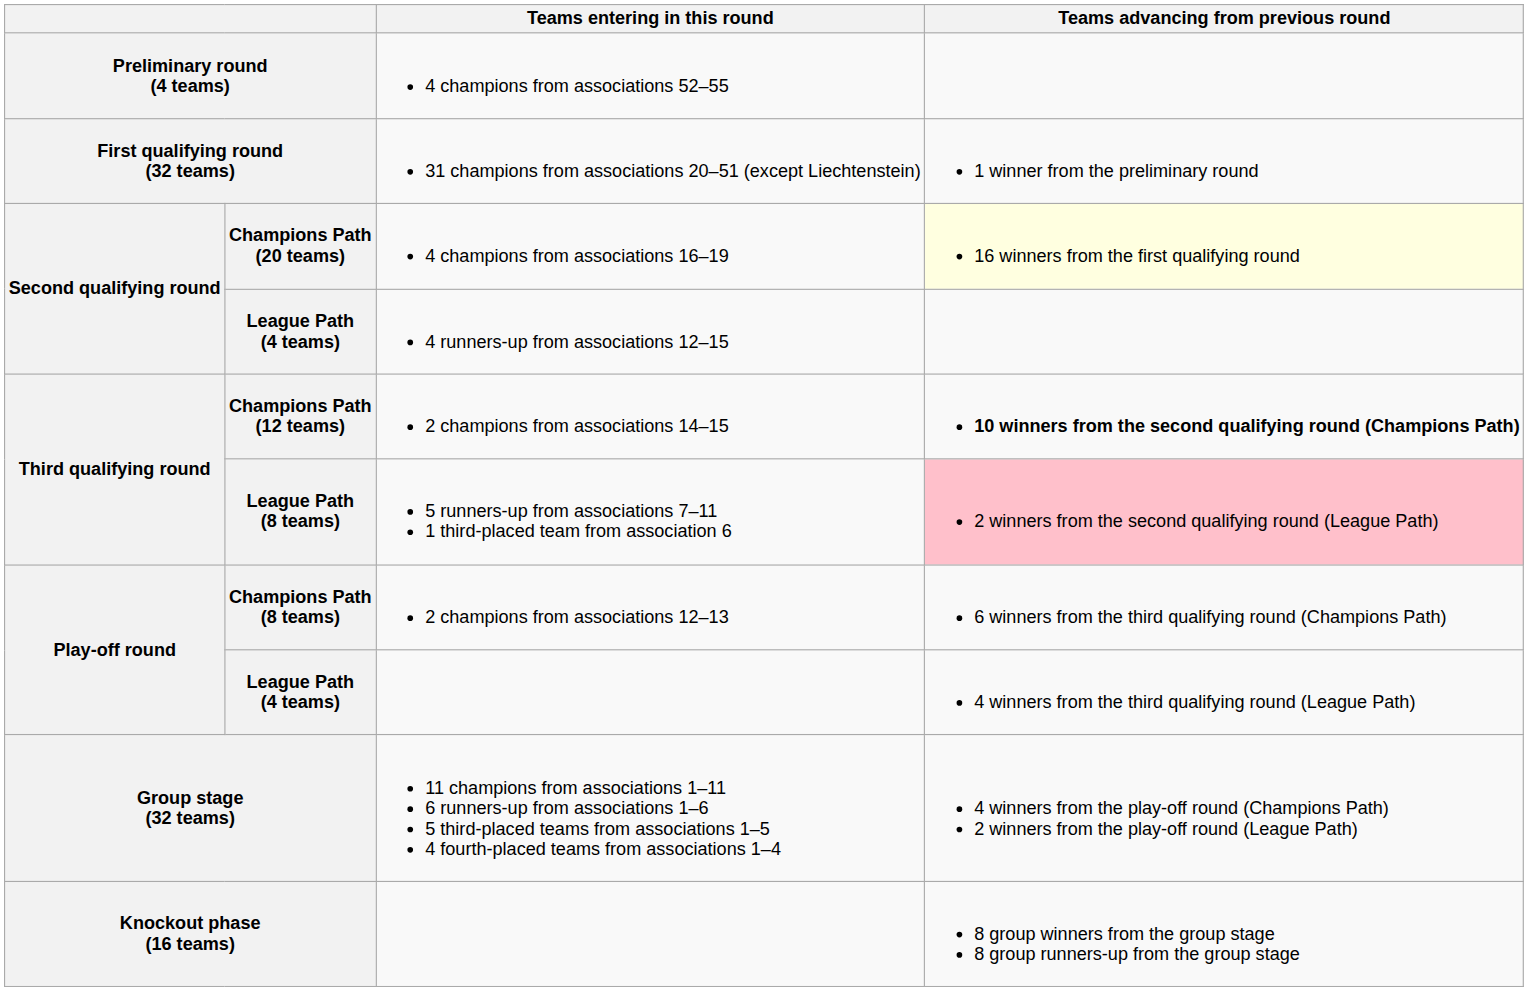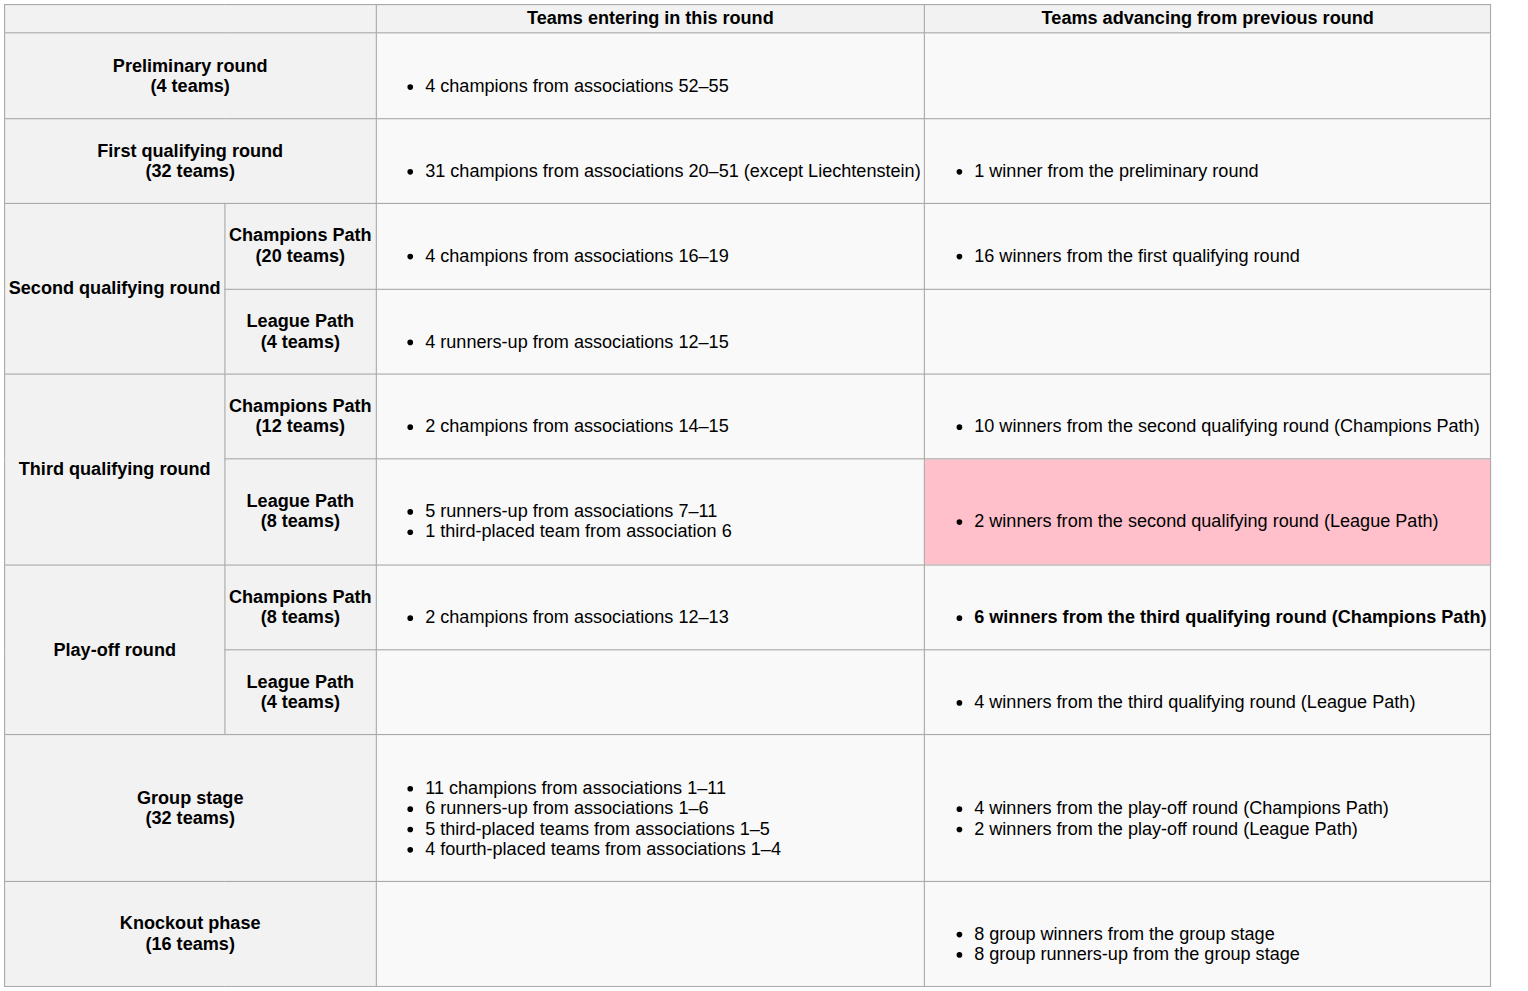(1224, 256) lightyellow background -> (1208, 256) no background
(1224, 427) bold -> (1208, 427) normal
(1224, 617) normal -> (1208, 617) bold
